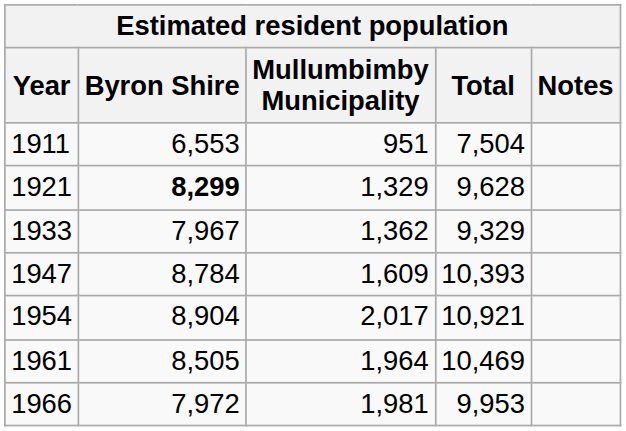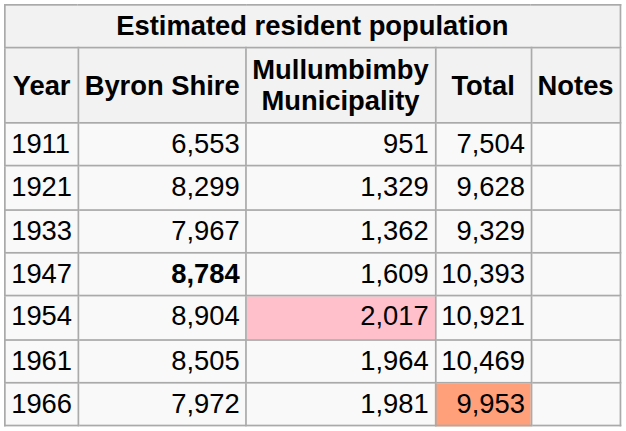(205, 187) bold -> (205, 187) normal
(205, 273) normal -> (205, 273) bold
(394, 317) no background -> (394, 317) pink background
(491, 404) no background -> (491, 404) lightsalmon background
